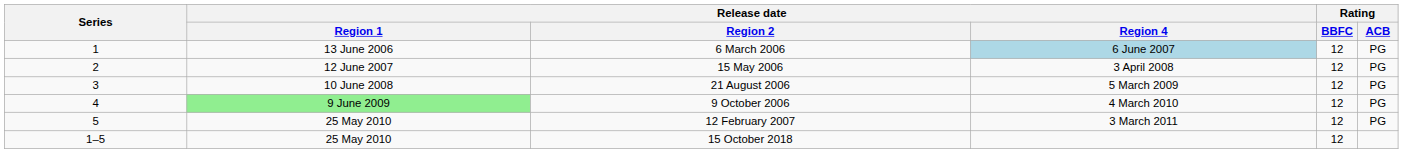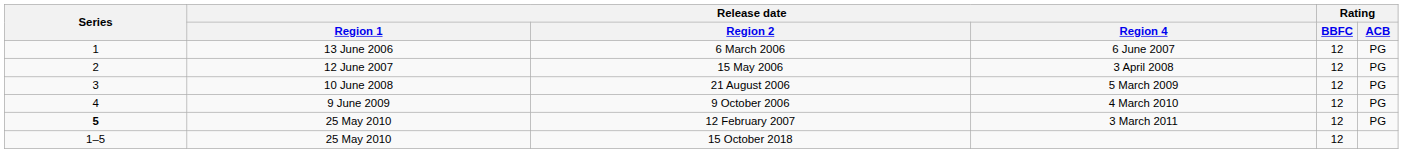(1144, 49) lightblue background -> (1144, 49) no background
(359, 103) lightgreen background -> (359, 103) no background
(96, 121) normal -> (96, 121) bold
